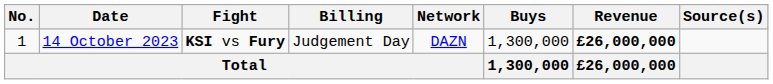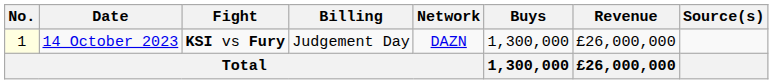(22, 41) no background -> (22, 41) lightyellow background
(626, 41) bold -> (626, 41) normal
